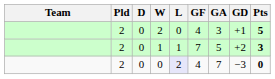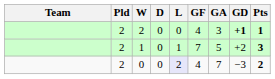columns swapped: (160, 13) <-> (141, 13)
(240, 30) normal -> (240, 30) bold
(260, 30) 5 -> (260, 30) 1
(260, 64) 0 -> (260, 64) 2
